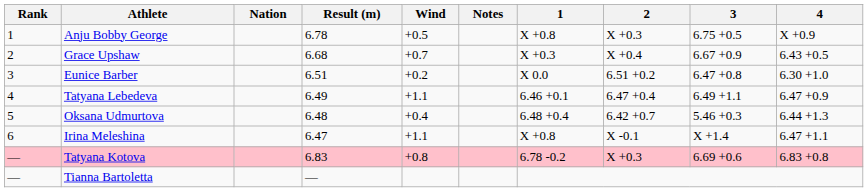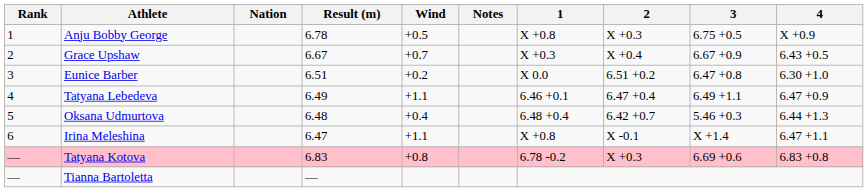(316, 55) 6.68 -> (316, 55) 6.67
